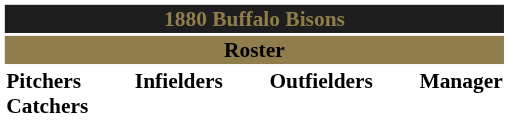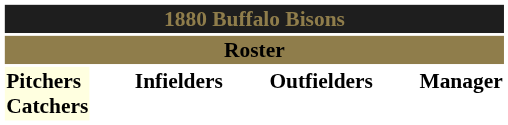(47, 93) no background -> (47, 93) lightyellow background
